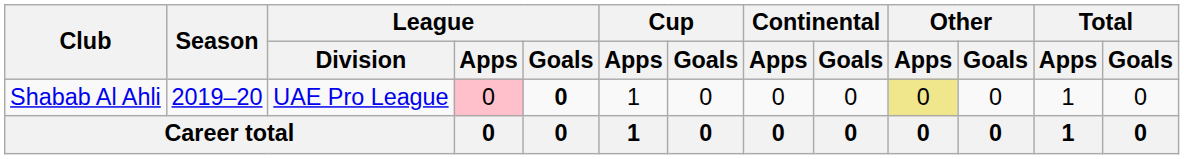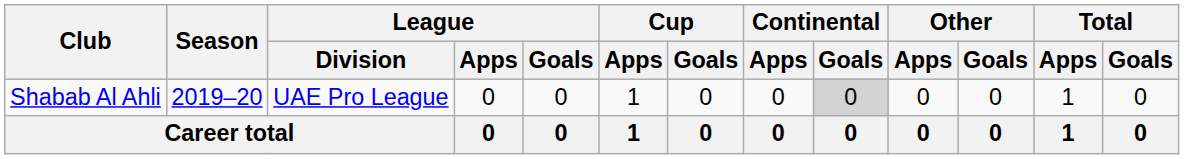(489, 97) pink background -> (489, 97) no background
(561, 97) bold -> (561, 97) normal
(851, 97) no background -> (851, 97) lightgrey background
(923, 97) khaki background -> (923, 97) no background
